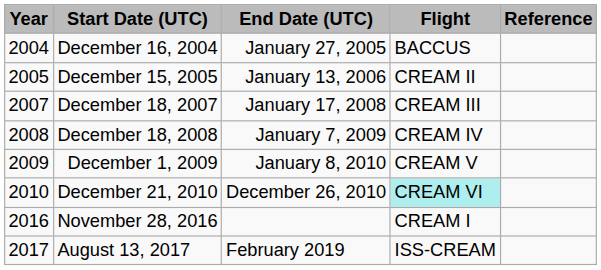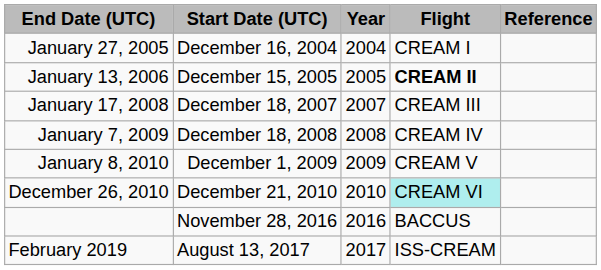columns swapped: (29, 18) <-> (306, 18)
(433, 47) BACCUS -> (433, 47) CREAM I
(435, 76) normal -> (436, 76) bold
(433, 221) CREAM I -> (433, 221) BACCUS
